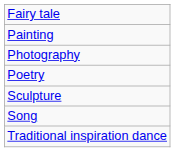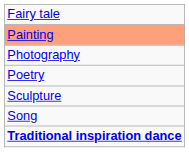(30, 34) no background -> (30, 34) lightsalmon background
(87, 136) normal -> (94, 136) bold
